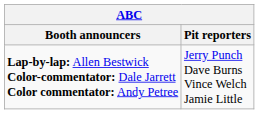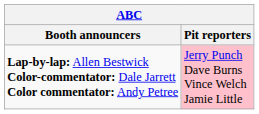(215, 77) no background -> (215, 77) pink background
